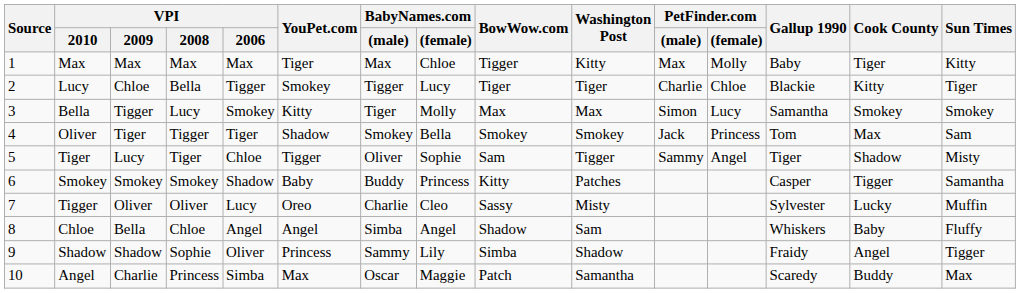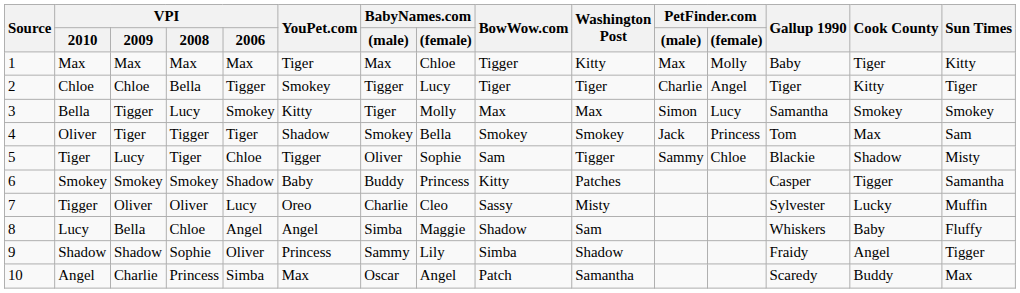(74, 87) Lucy -> (76, 87) Chloe
(728, 87) Chloe -> (729, 87) Angel
(792, 87) Blackie -> (785, 87) Tiger
(729, 157) Angel -> (728, 157) Chloe
(785, 157) Tiger -> (792, 157) Blackie
(76, 228) Chloe -> (74, 228) Lucy
(438, 228) Angel -> (443, 228) Maggie
(443, 275) Maggie -> (438, 275) Angel
